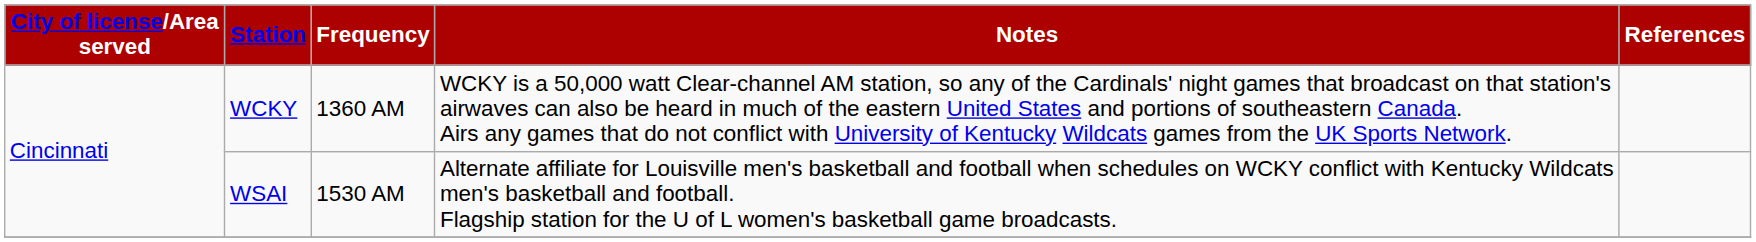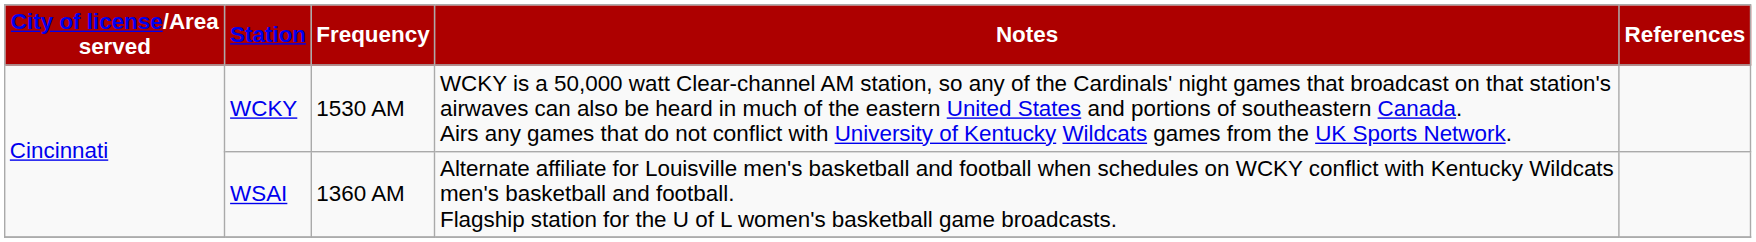(361, 108) 1360 AM -> (361, 108) 1530 AM
(361, 194) 1530 AM -> (361, 194) 1360 AM
